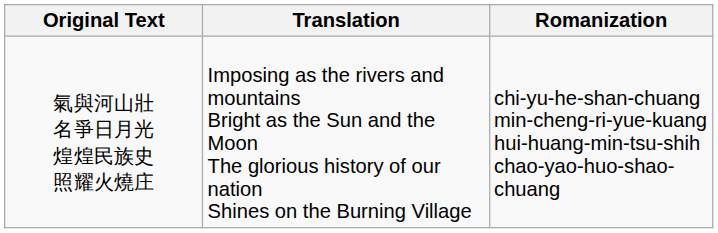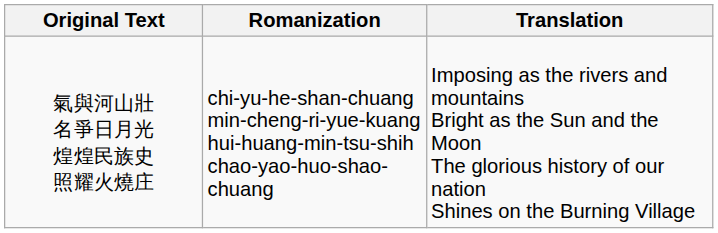columns swapped: (601, 20) <-> (346, 20)
